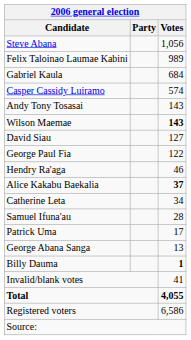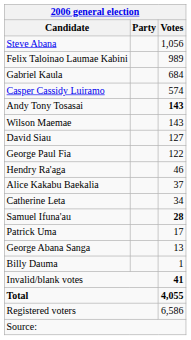(176, 106) normal -> (176, 106) bold
(176, 122) bold -> (176, 122) normal
(178, 185) bold -> (178, 185) normal
(178, 216) normal -> (178, 216) bold
(181, 264) bold -> (181, 264) normal
(178, 279) normal -> (178, 279) bold
